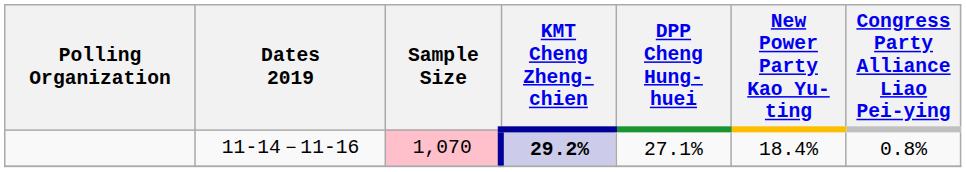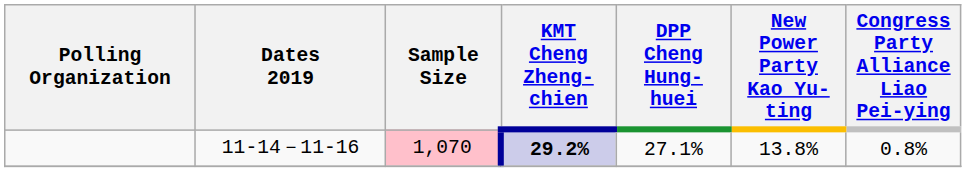(788, 149) 18.4% -> (788, 149) 13.8%
